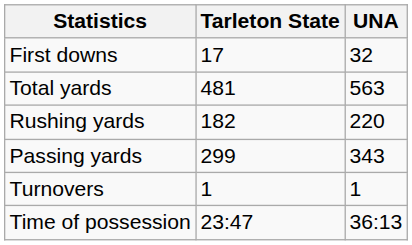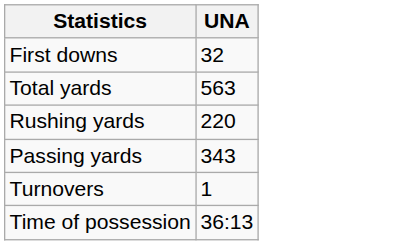- column: (270, 21)
